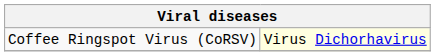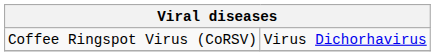(345, 40) lightyellow background -> (345, 40) no background
